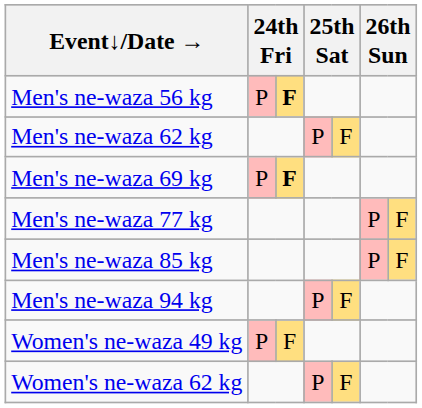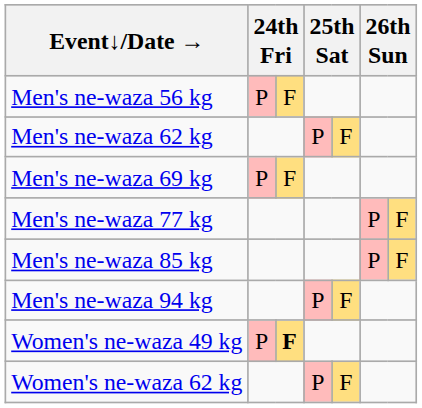(290, 96) bold -> (290, 96) normal
(290, 177) bold -> (290, 177) normal
(290, 341) normal -> (290, 341) bold
